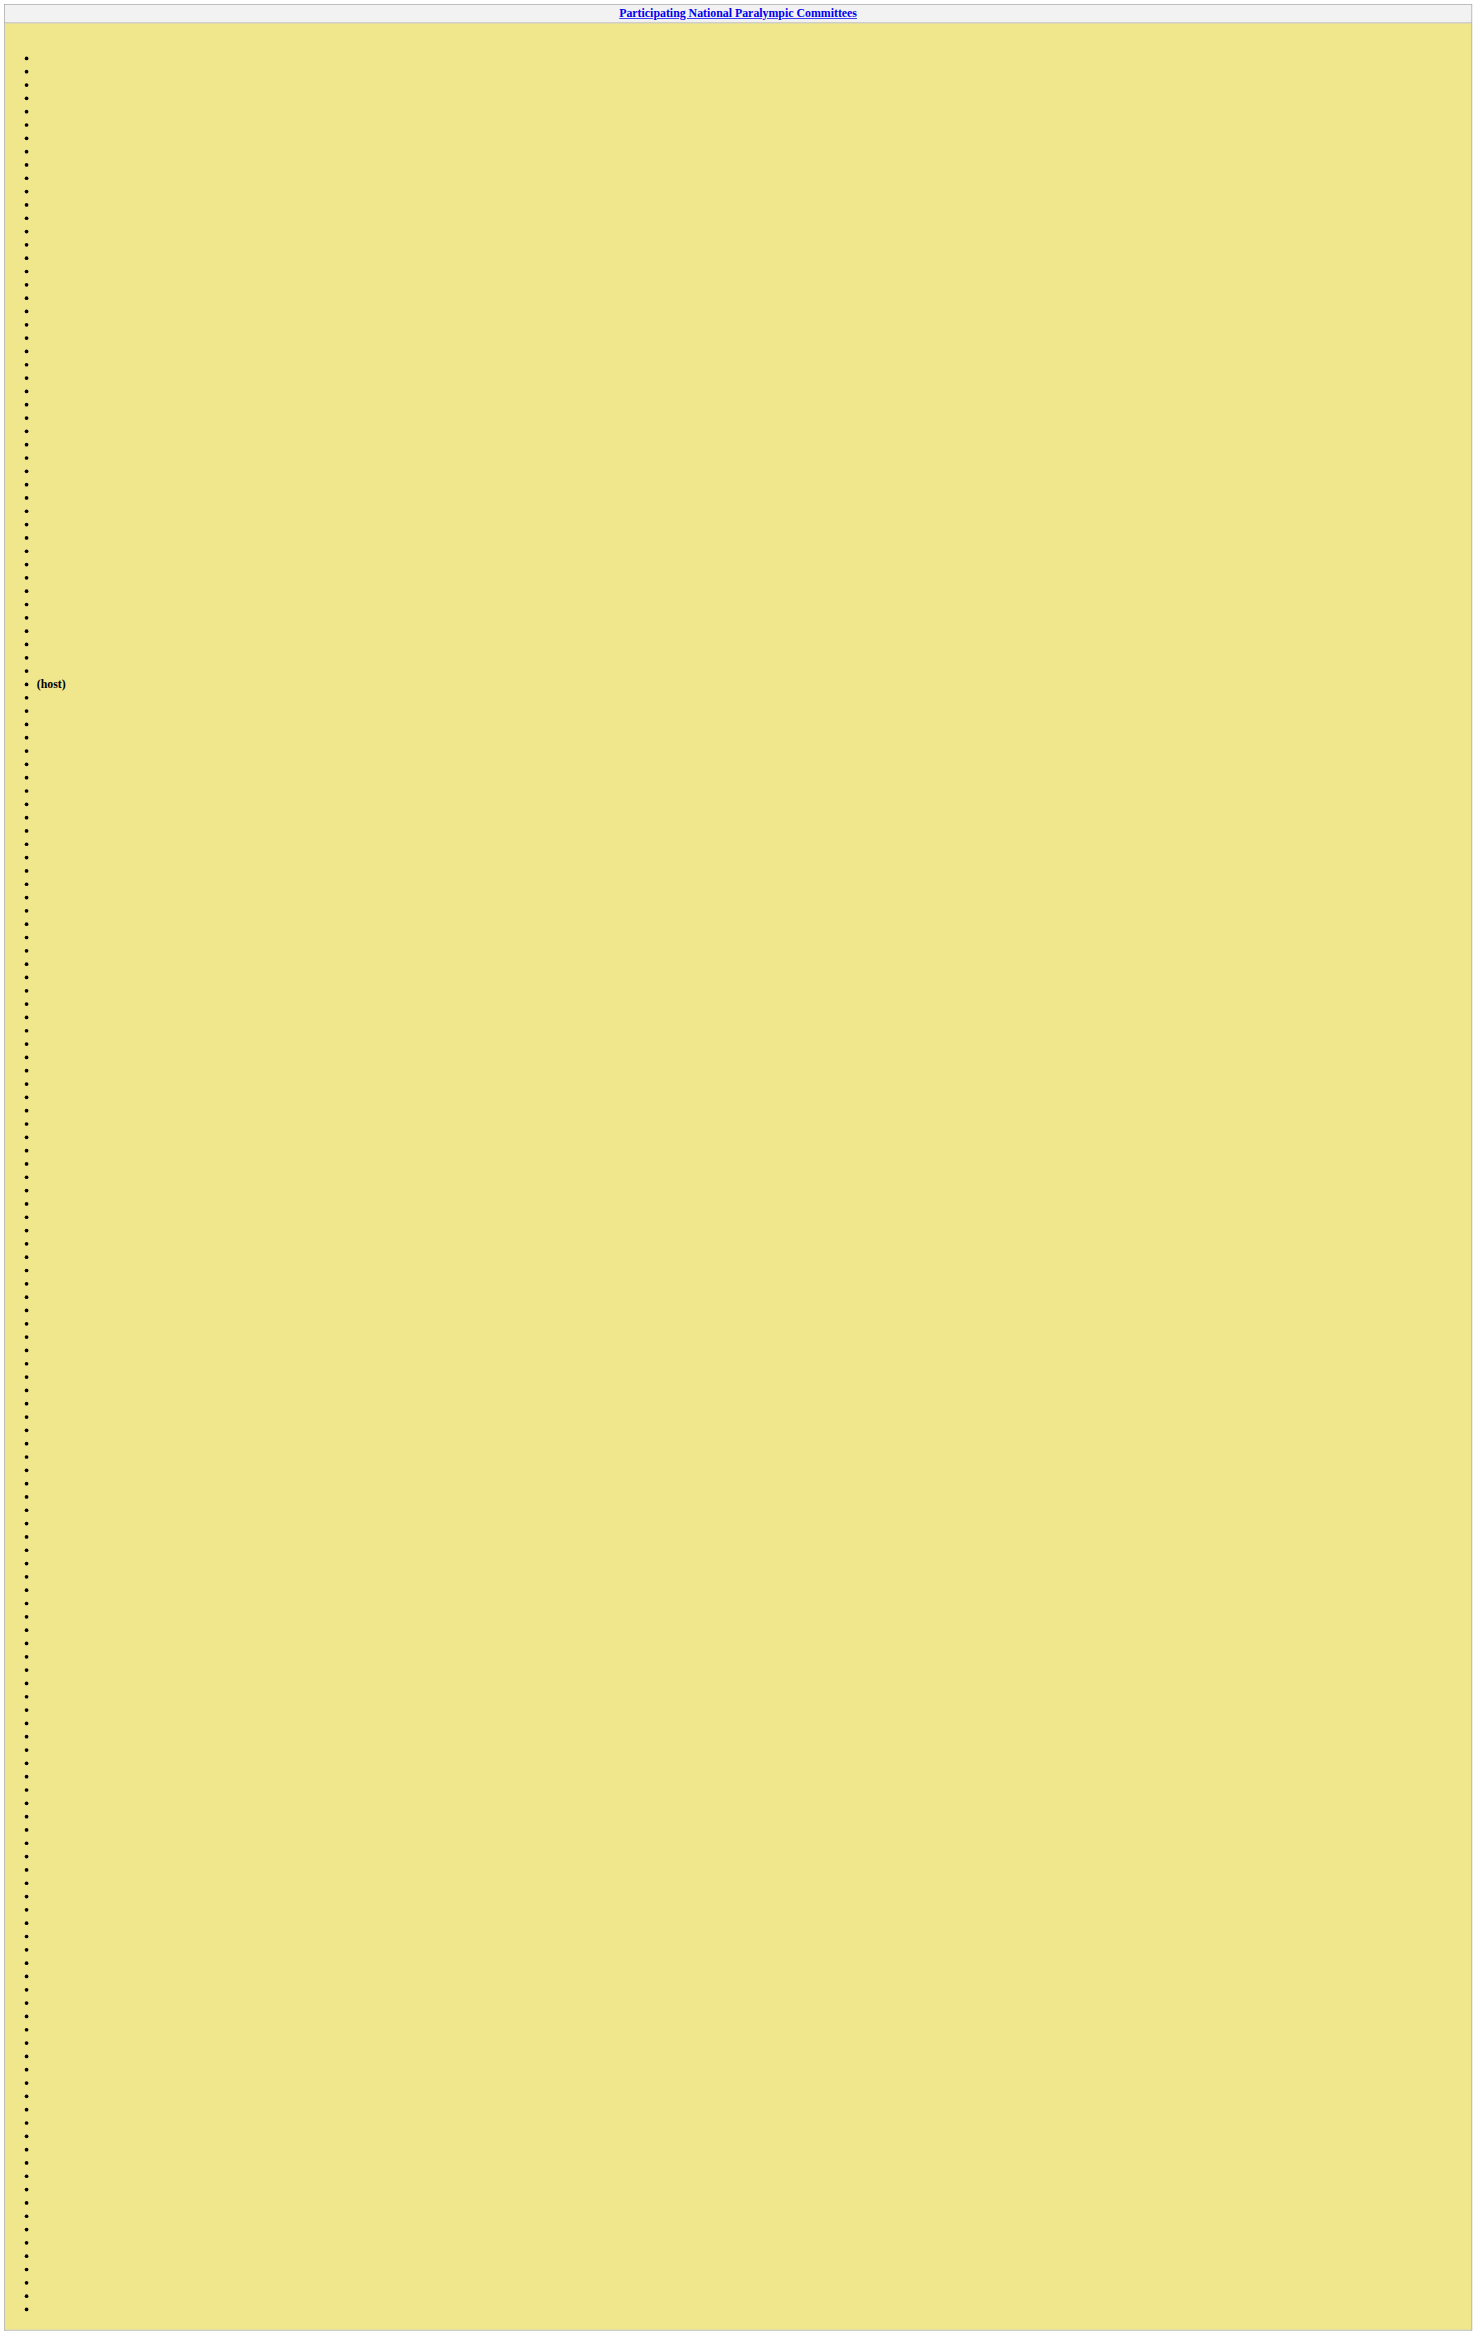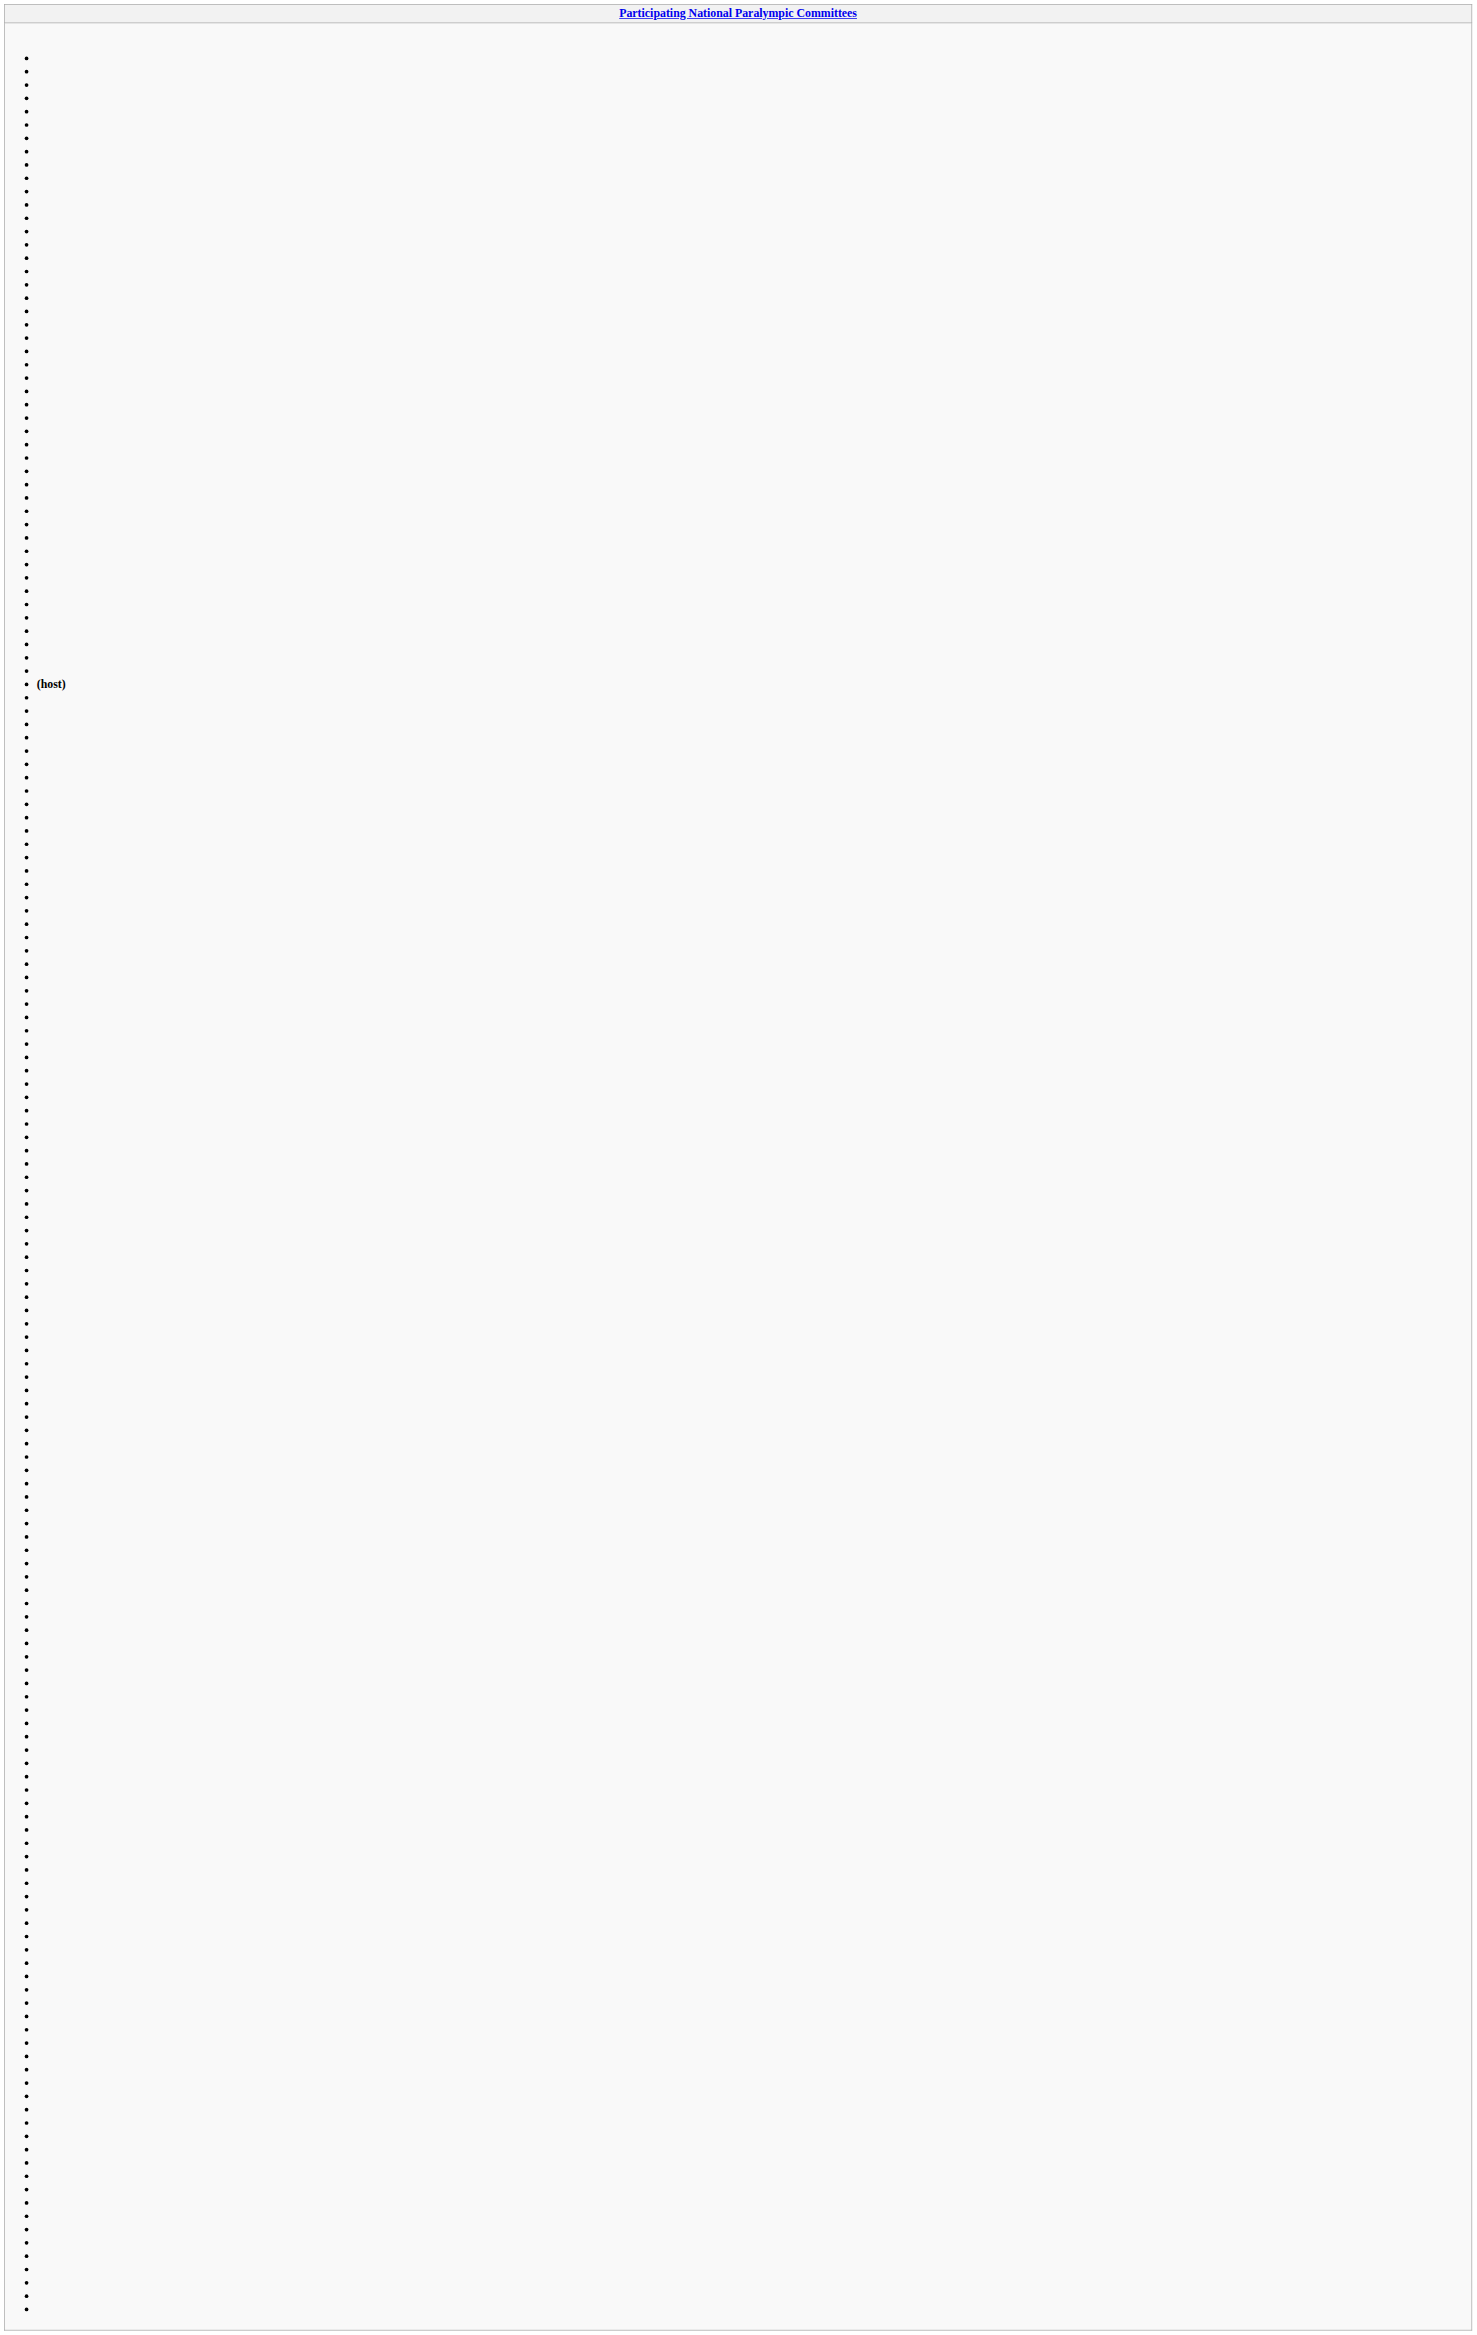(738, 1171) khaki background -> (738, 1171) no background
